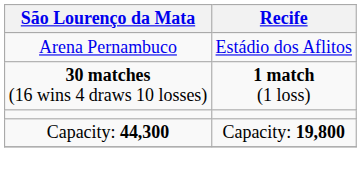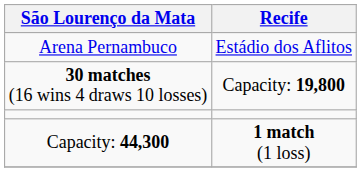(284, 85) 1 match (1 loss) -> (284, 85) Capacity: 19,800
(284, 132) Capacity: 19,800 -> (284, 142) 1 match (1 loss)
